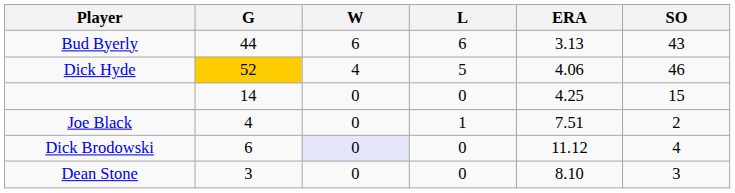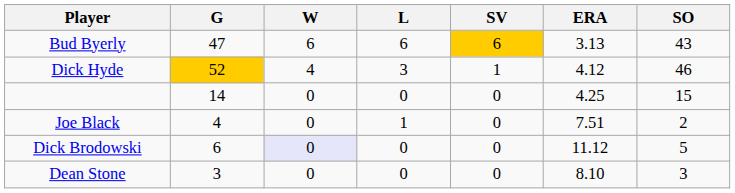+ column: (497, 17)
(248, 43) 44 -> (217, 43) 47
(462, 69) 5 -> (404, 69) 3
(569, 69) 4.06 -> (590, 69) 4.12
(676, 148) 4 -> (683, 148) 5
